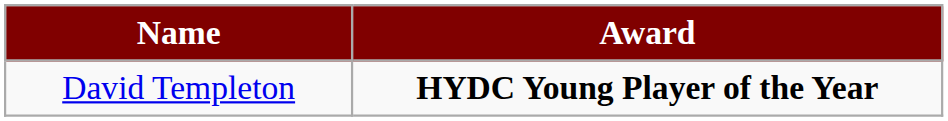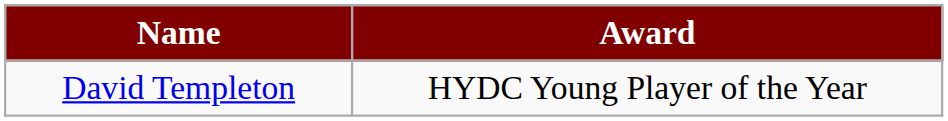(647, 87) bold -> (647, 87) normal
